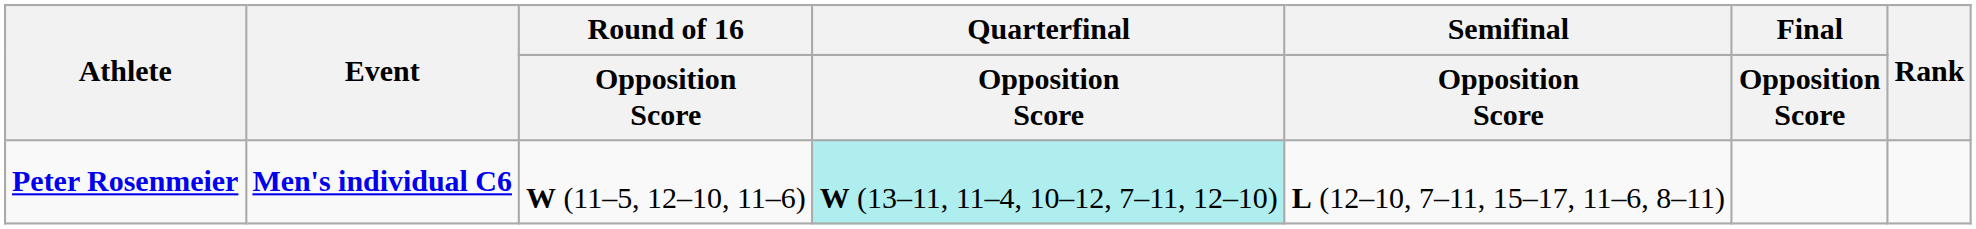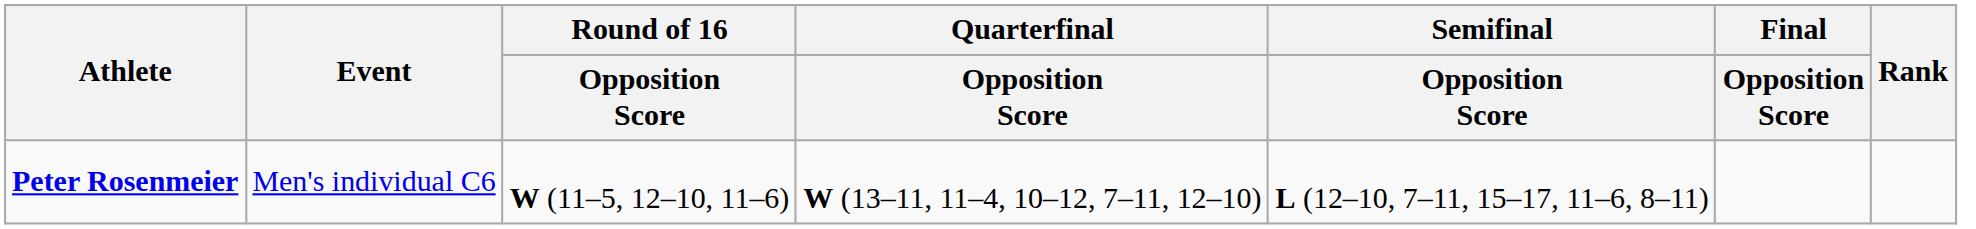(382, 181) bold -> (374, 181) normal
(1049, 199) paleturquoise background -> (1032, 199) no background
